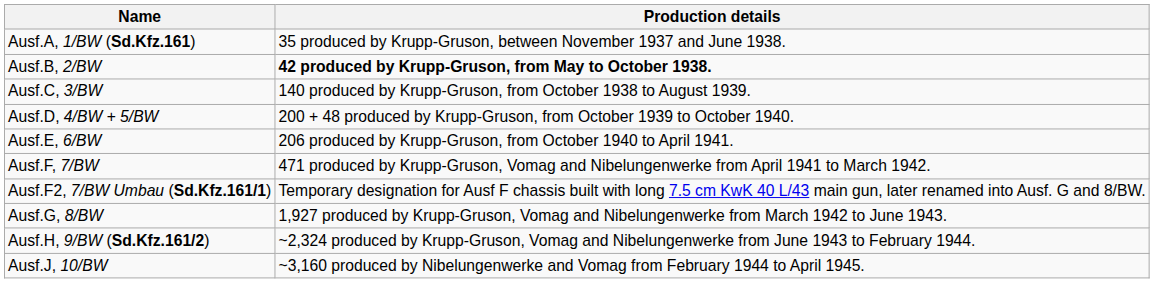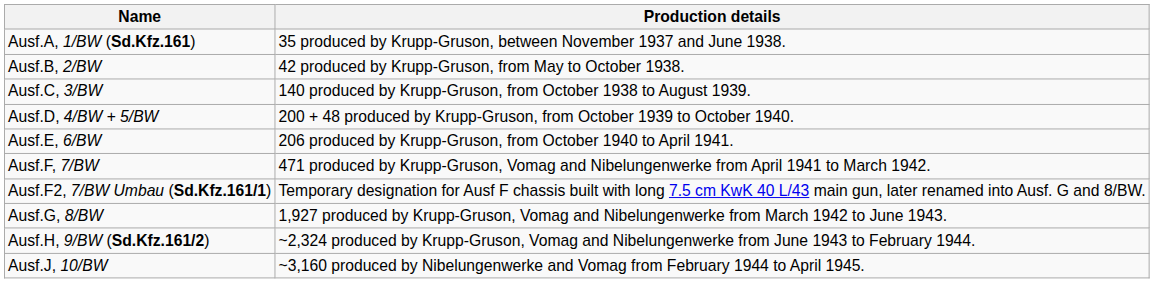(495, 66) bold -> (482, 66) normal
